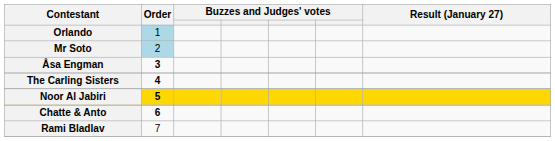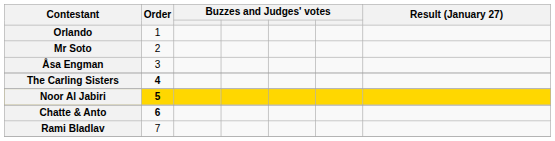(157, 33) lightblue background -> (157, 33) no background
(157, 49) lightblue background -> (157, 49) no background
(157, 65) bold -> (157, 65) normal
